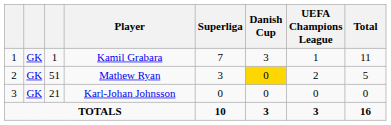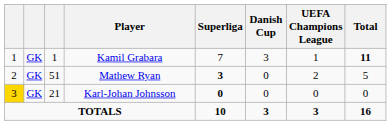(366, 57) normal -> (366, 57) bold
(220, 75) normal -> (220, 75) bold
(266, 75) gold background -> (266, 75) no background
(14, 93) no background -> (14, 93) gold background
(220, 93) normal -> (220, 93) bold
